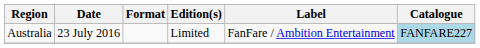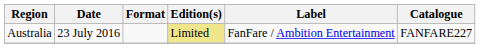(190, 33) no background -> (190, 33) khaki background
(436, 33) lightblue background -> (436, 33) no background
